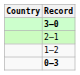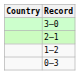(51, 24) bold -> (51, 24) normal
(51, 63) bold -> (51, 63) normal
